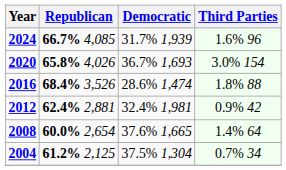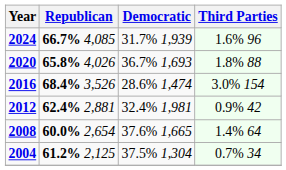(238, 62) 3.0% 154 -> (238, 62) 1.8% 88
(238, 85) 1.8% 88 -> (238, 85) 3.0% 154
